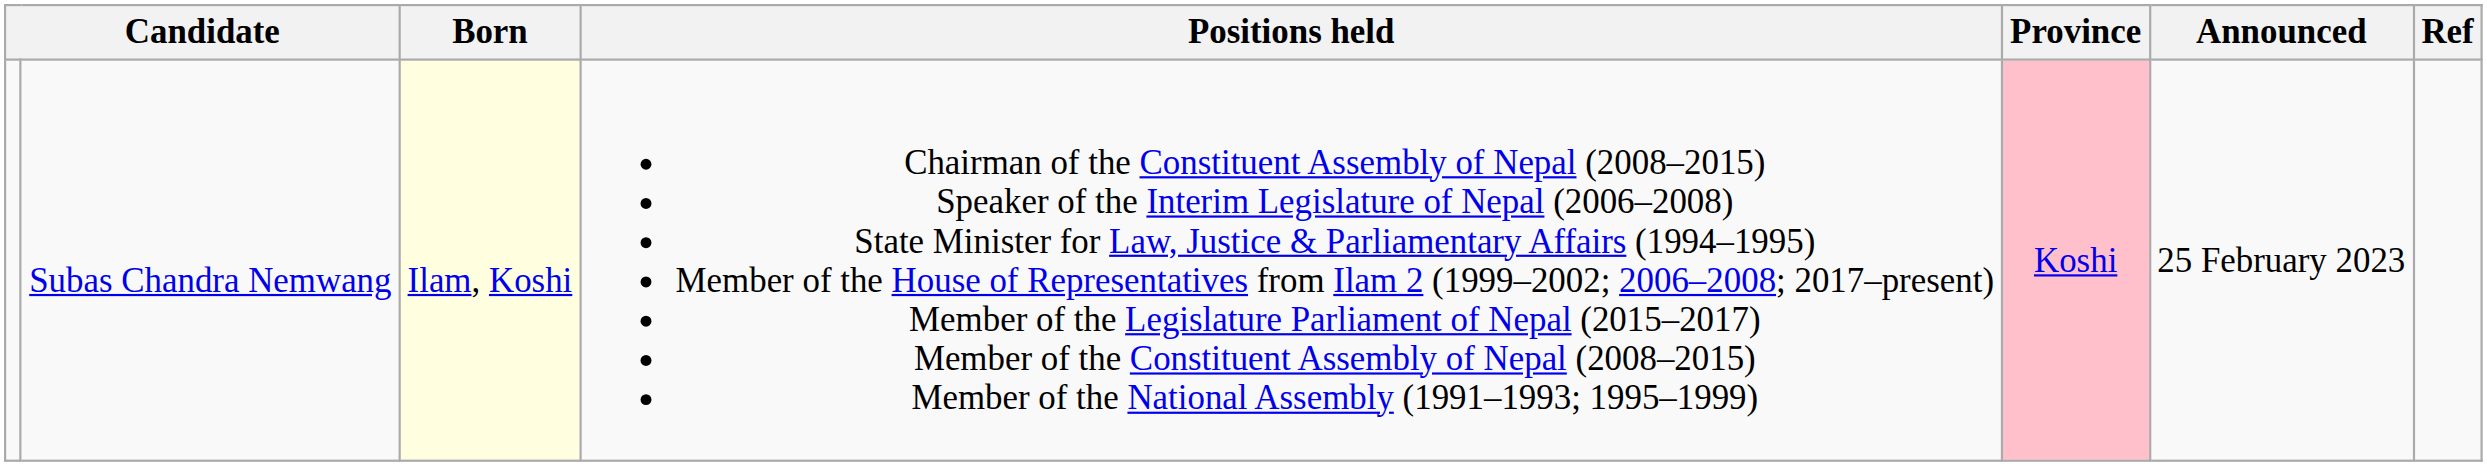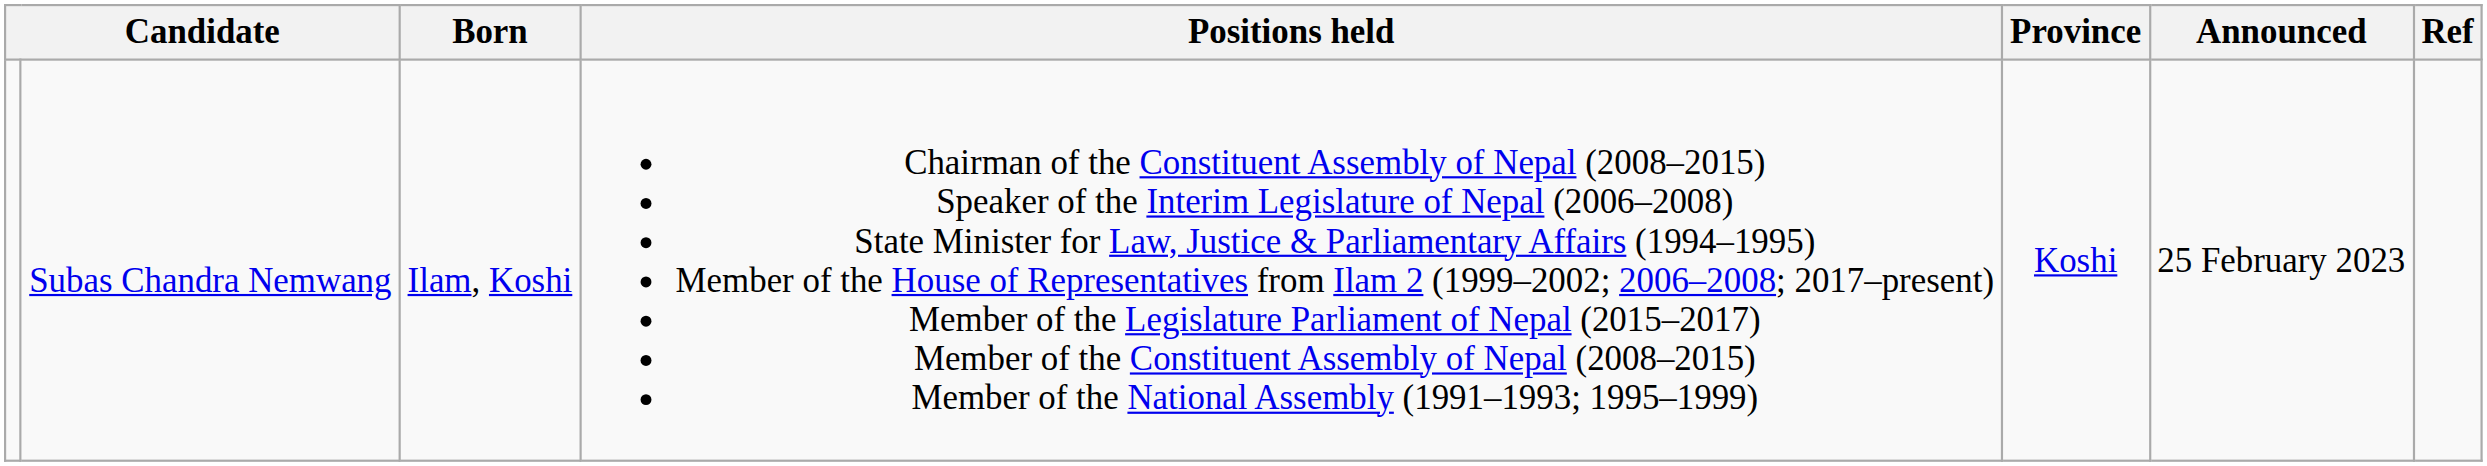(490, 279) lightyellow background -> (490, 279) no background
(2076, 259) pink background -> (2076, 259) no background
